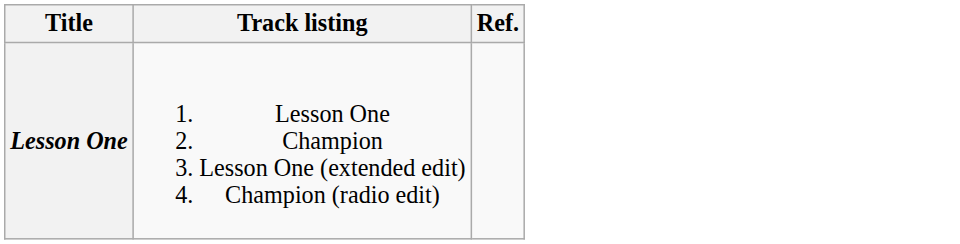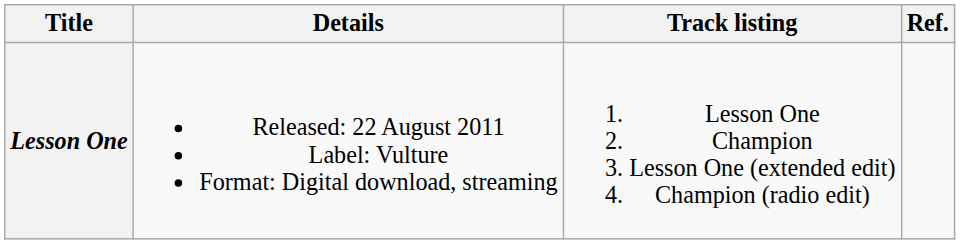+ column: (348, 23)
